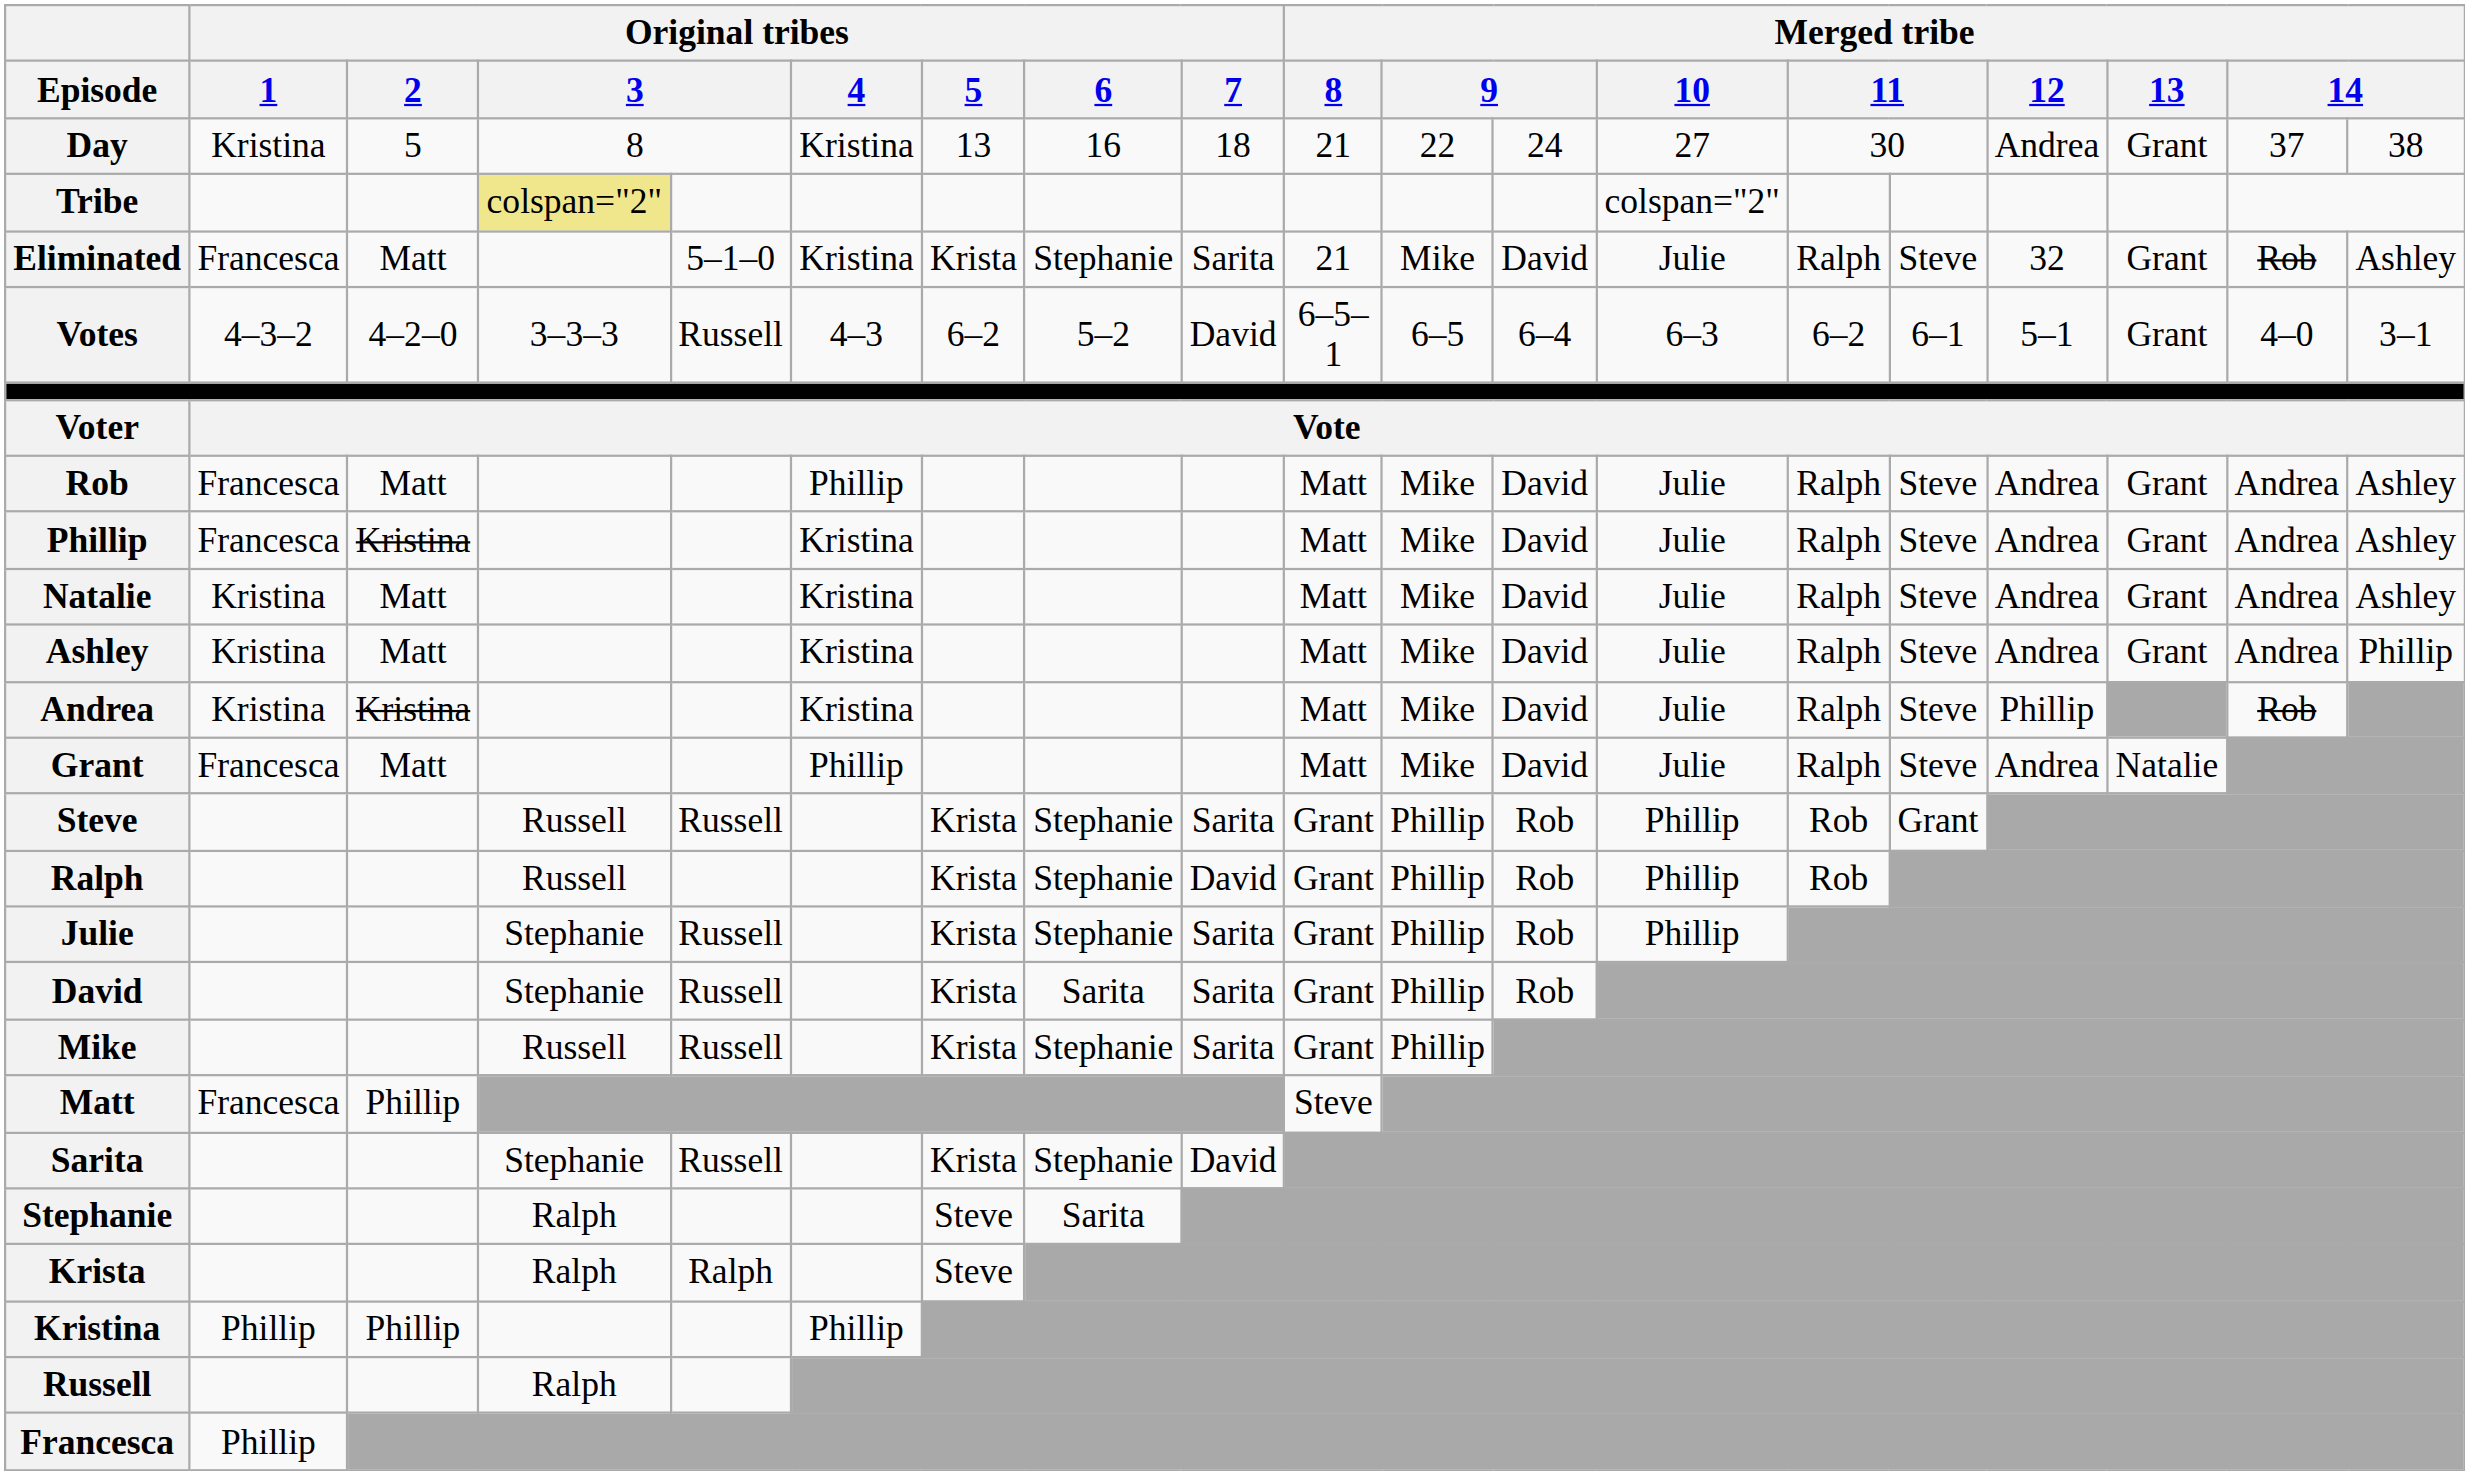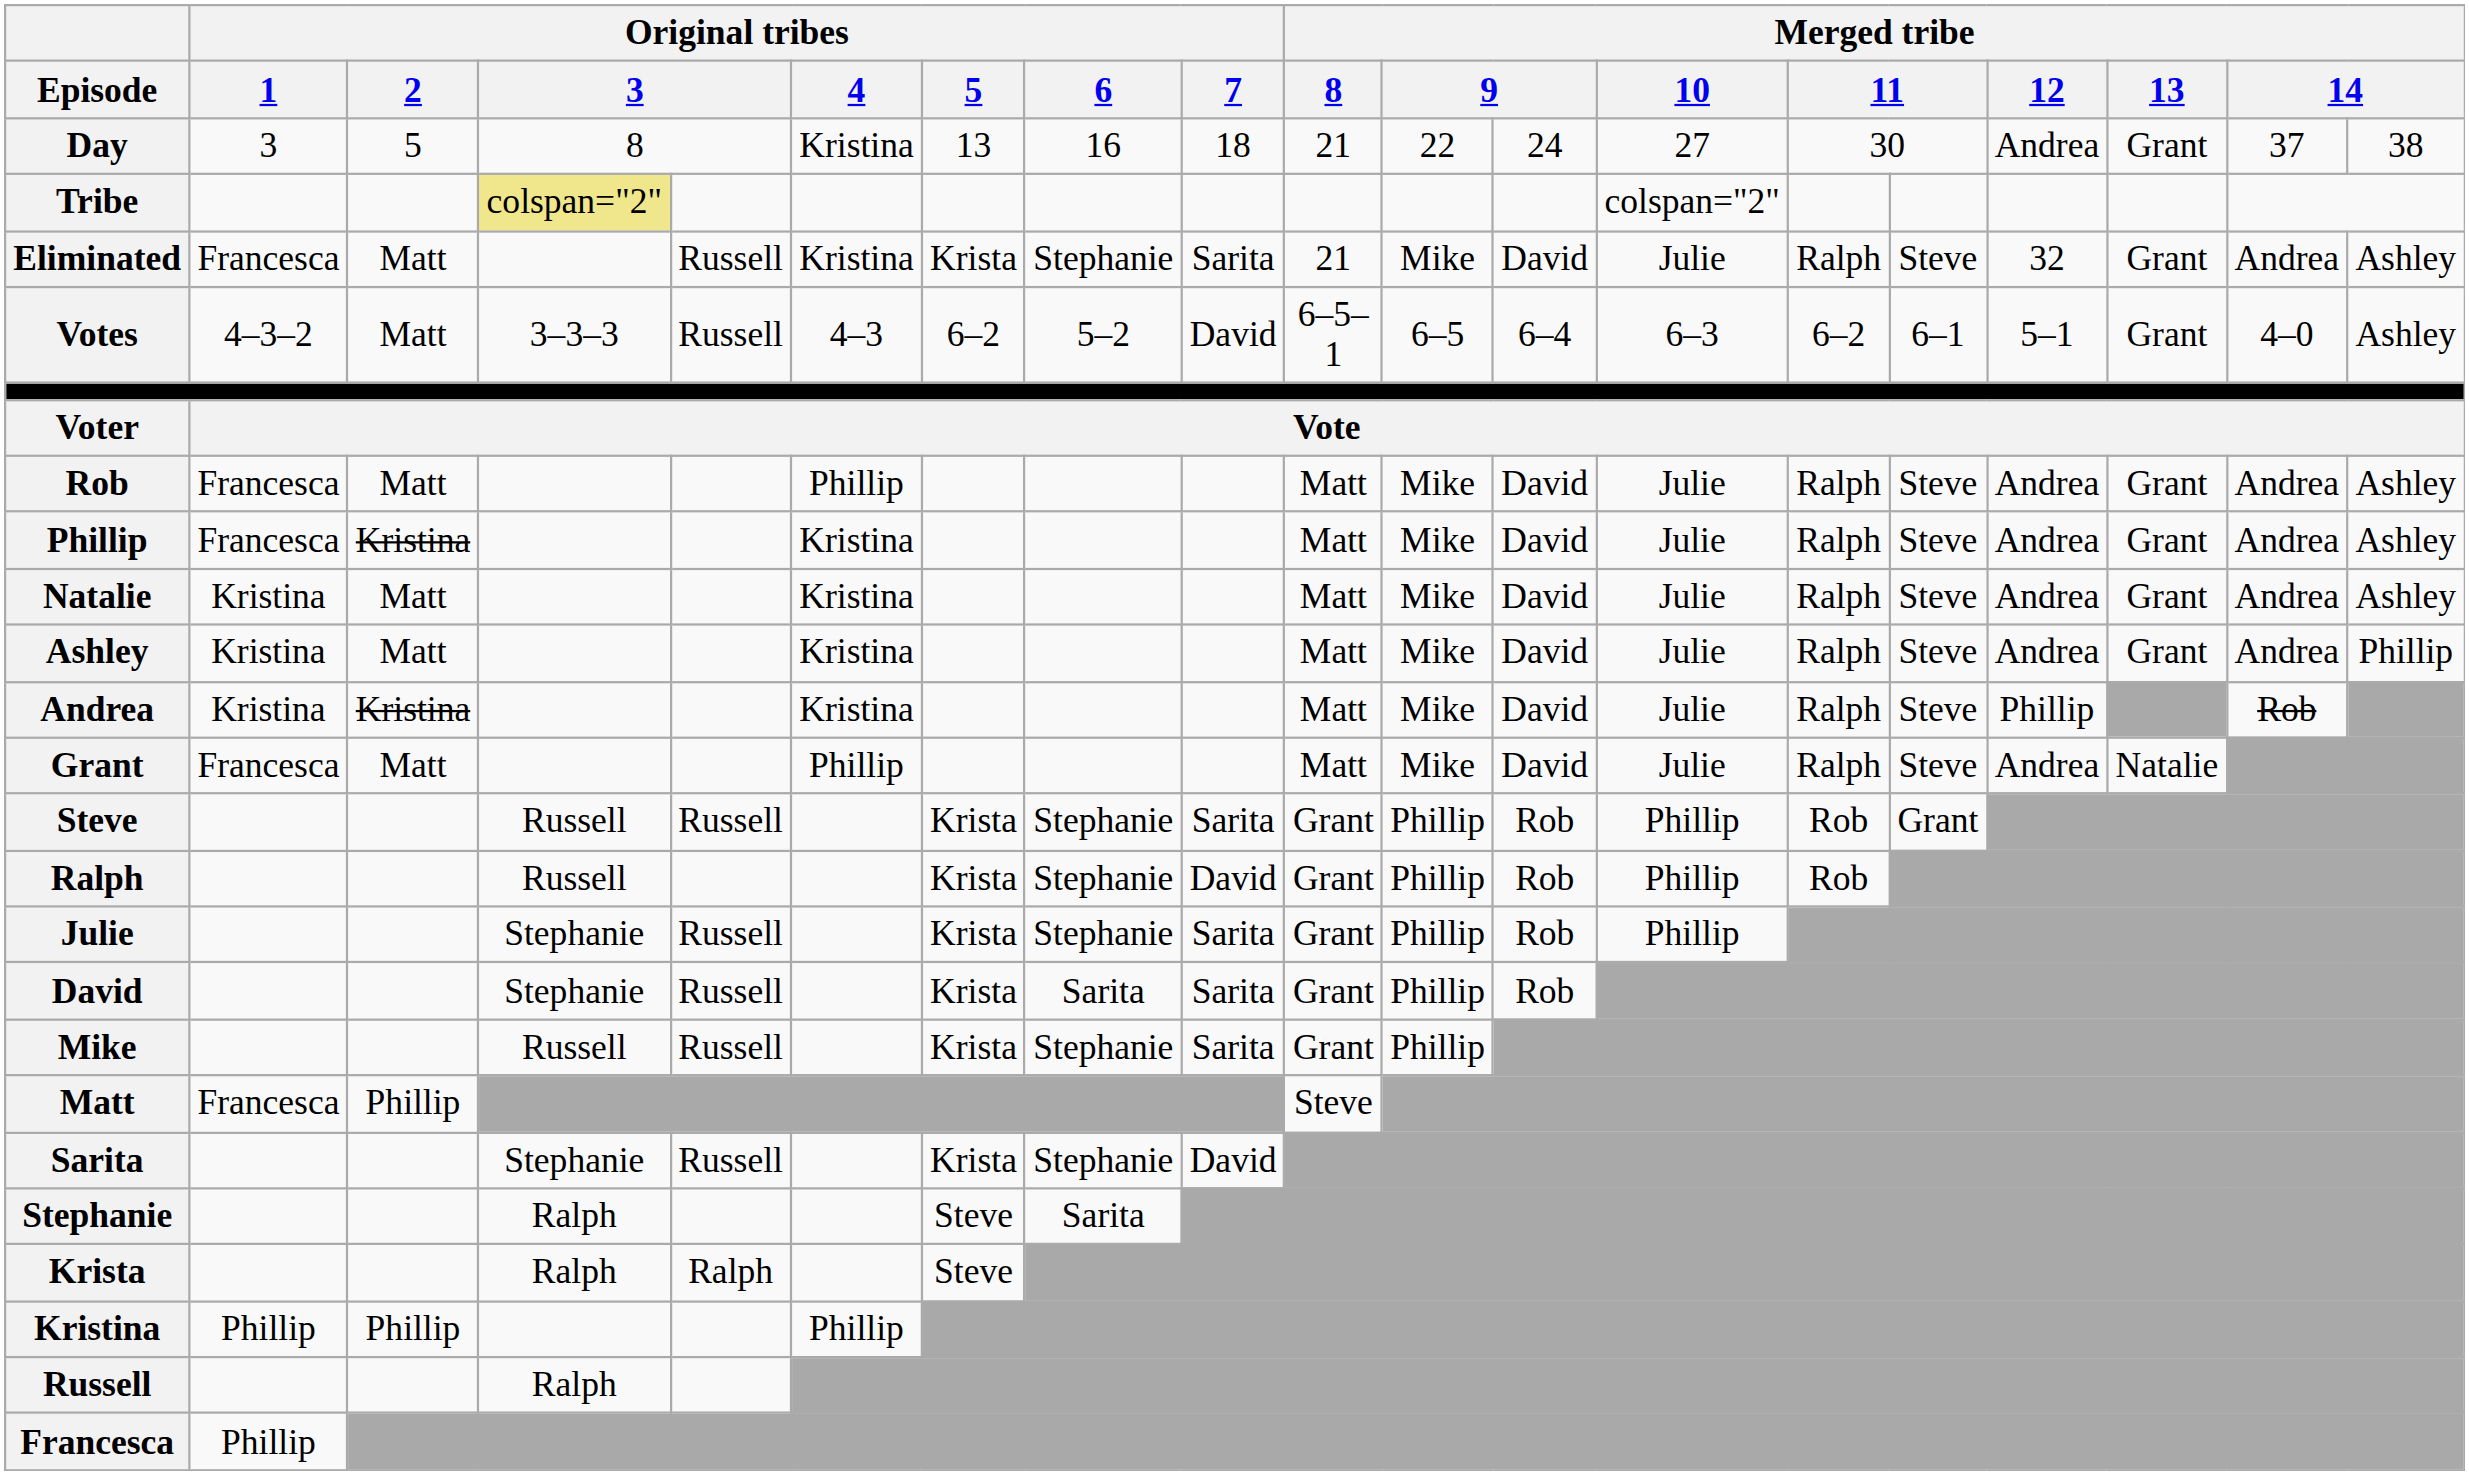(268, 145) Kristina -> (268, 145) 3
(731, 257) 5–1–0 -> (731, 257) Russell
(2287, 257) Rob -> (2287, 257) Andrea
(413, 334) 4–2–0 -> (413, 334) Matt
(2406, 334) 3–1 -> (2406, 334) Ashley
